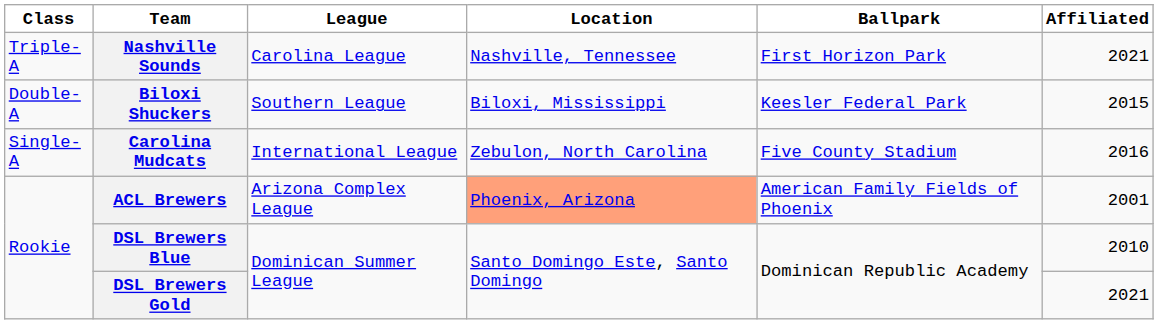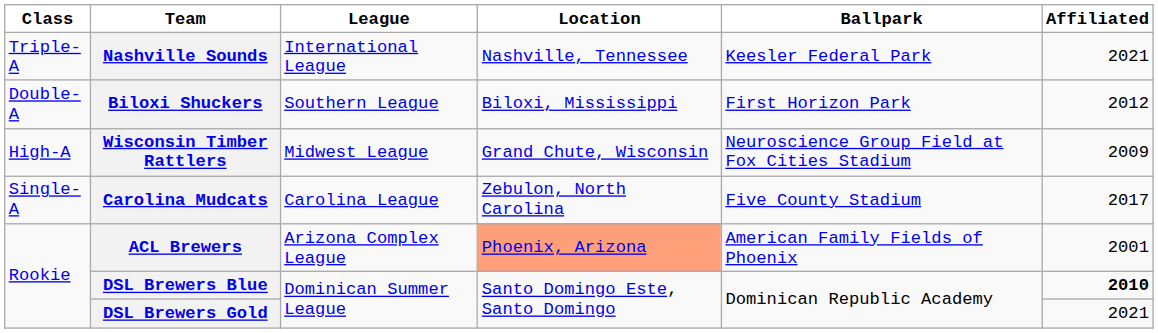(329, 57) Carolina League -> (351, 57) International League
(853, 57) First Horizon Park -> (828, 57) Keesler Federal Park
(864, 104) Keesler Federal Park -> (818, 104) First Horizon Park
(1128, 104) 2015 -> (1128, 104) 2012
+ row: (185, 152)
(354, 152) International League -> (361, 200) Carolina League
(1128, 152) 2016 -> (1128, 200) 2017
(1128, 248) normal -> (1128, 285) bold
